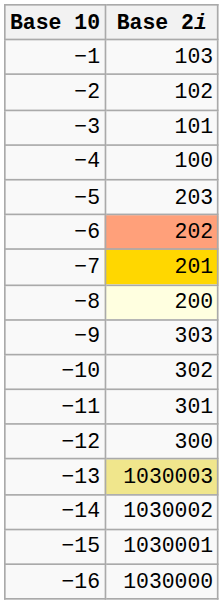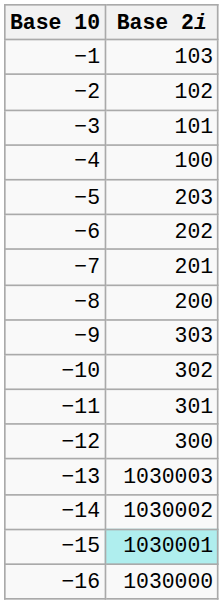(187, 232) lightsalmon background -> (187, 232) no background
(187, 267) gold background -> (187, 267) no background
(187, 302) lightyellow background -> (187, 302) no background
(162, 477) khaki background -> (162, 477) no background
(162, 547) no background -> (162, 547) paleturquoise background
